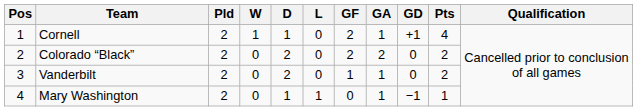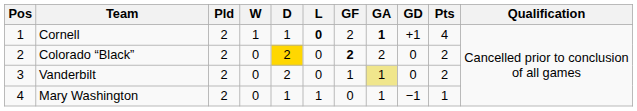(319, 34) normal -> (319, 34) bold
(382, 34) normal -> (382, 34) bold
(287, 55) no background -> (287, 55) gold background
(350, 55) normal -> (350, 55) bold
(382, 75) no background -> (382, 75) khaki background
